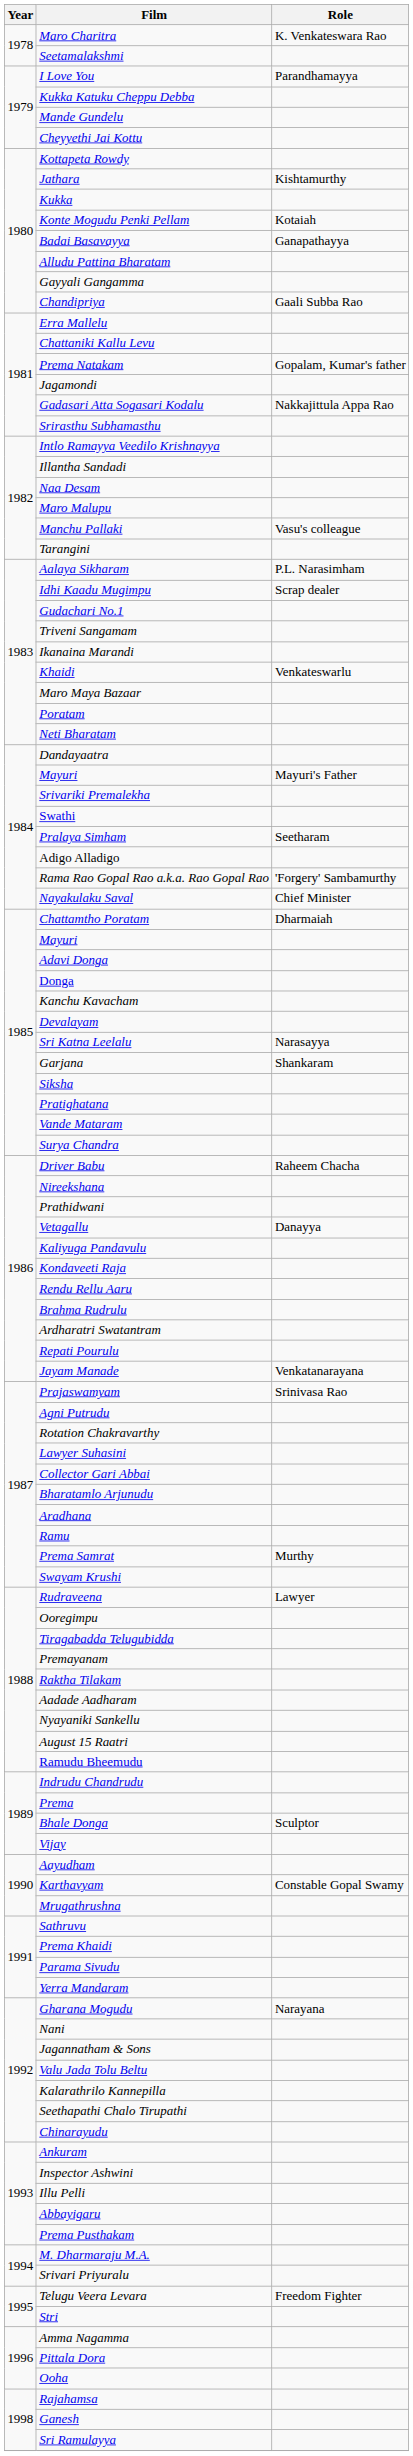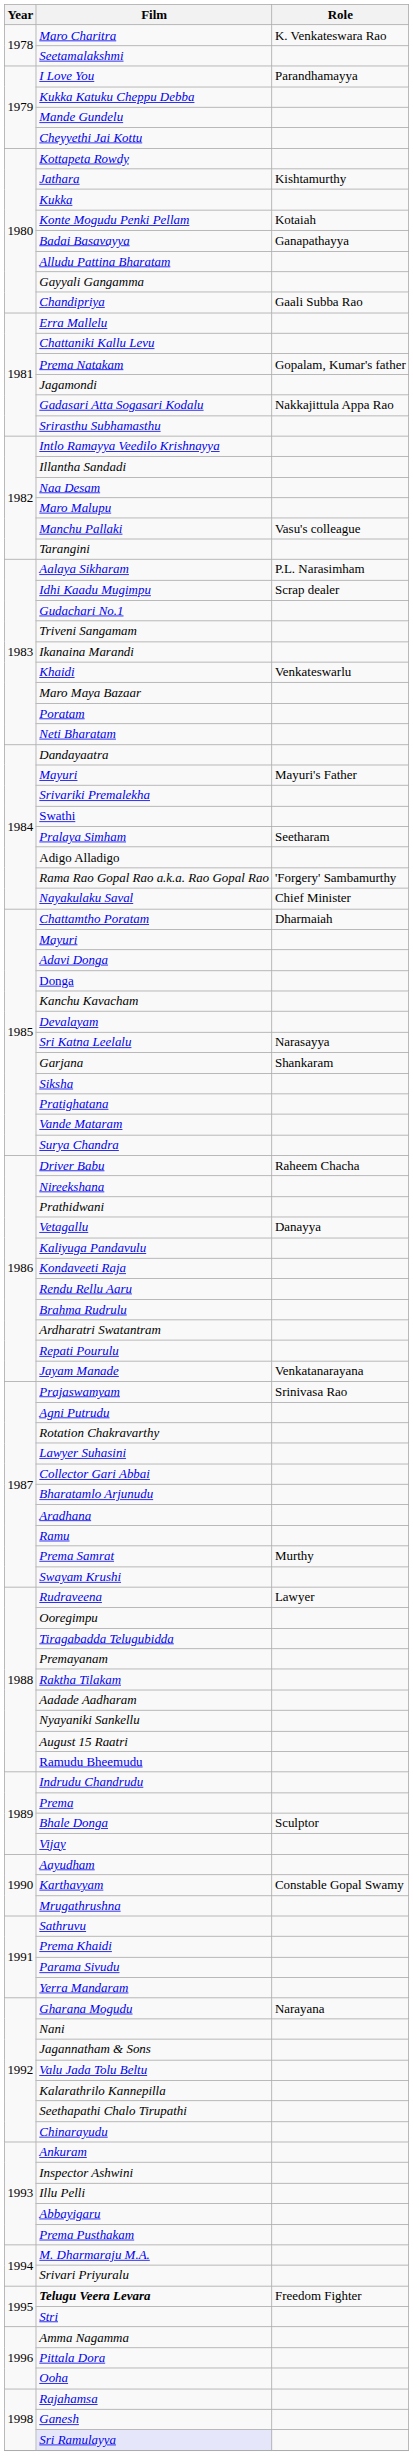(93, 2296) normal -> (95, 2296) bold
(78, 2440) no background -> (78, 2440) lavender background
